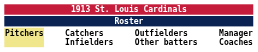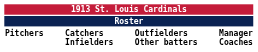(24, 33) khaki background -> (24, 33) no background
